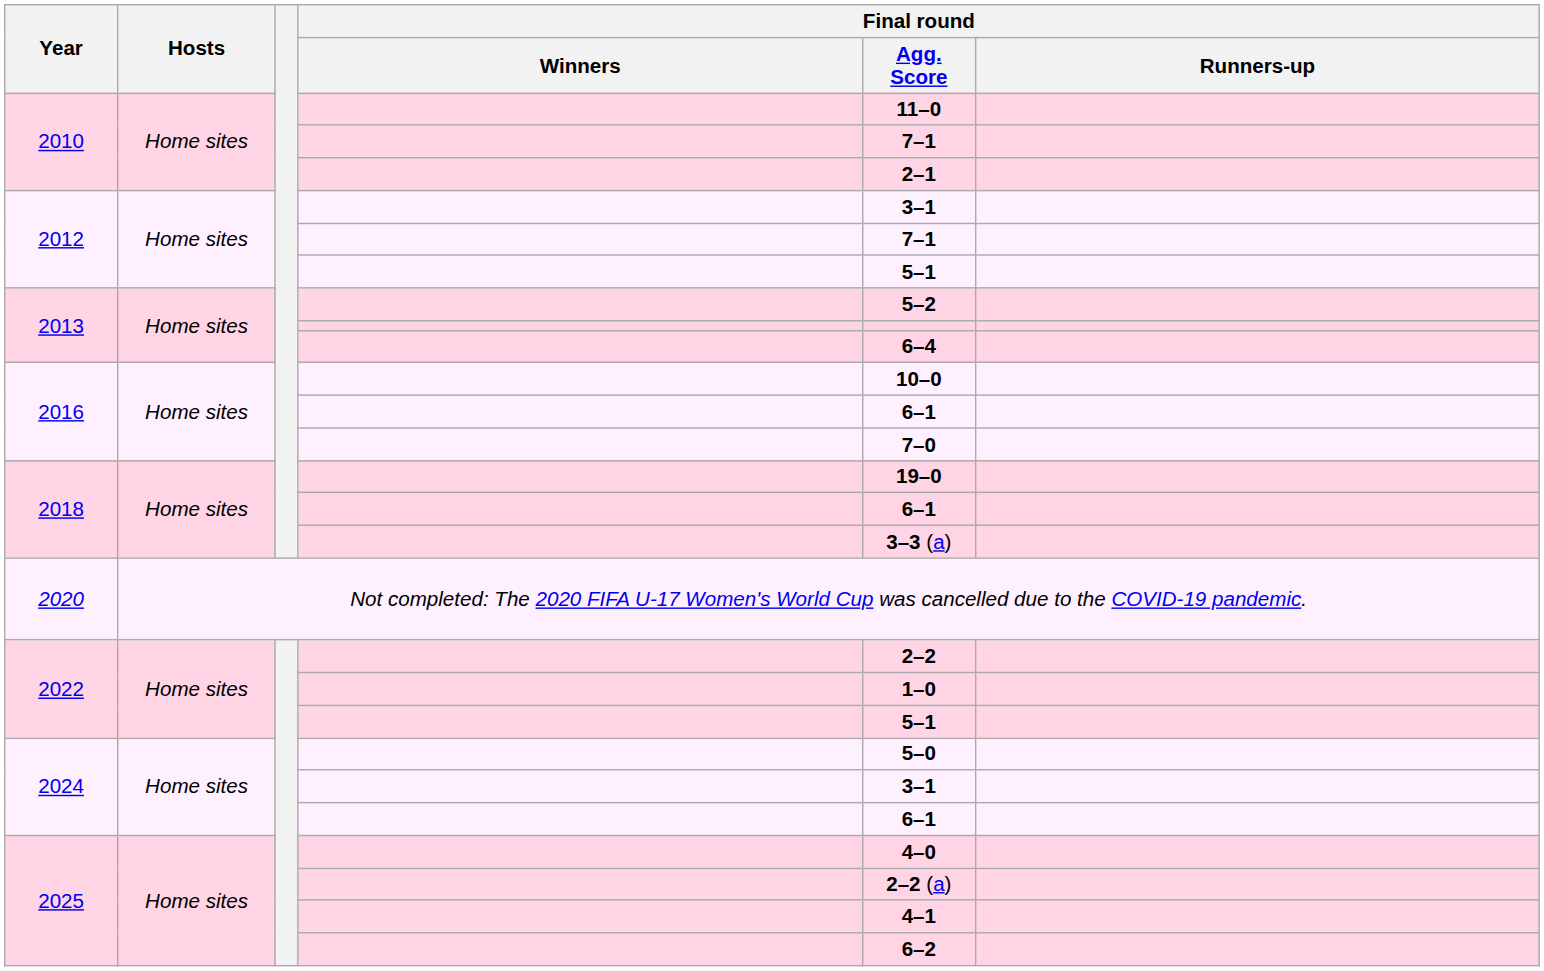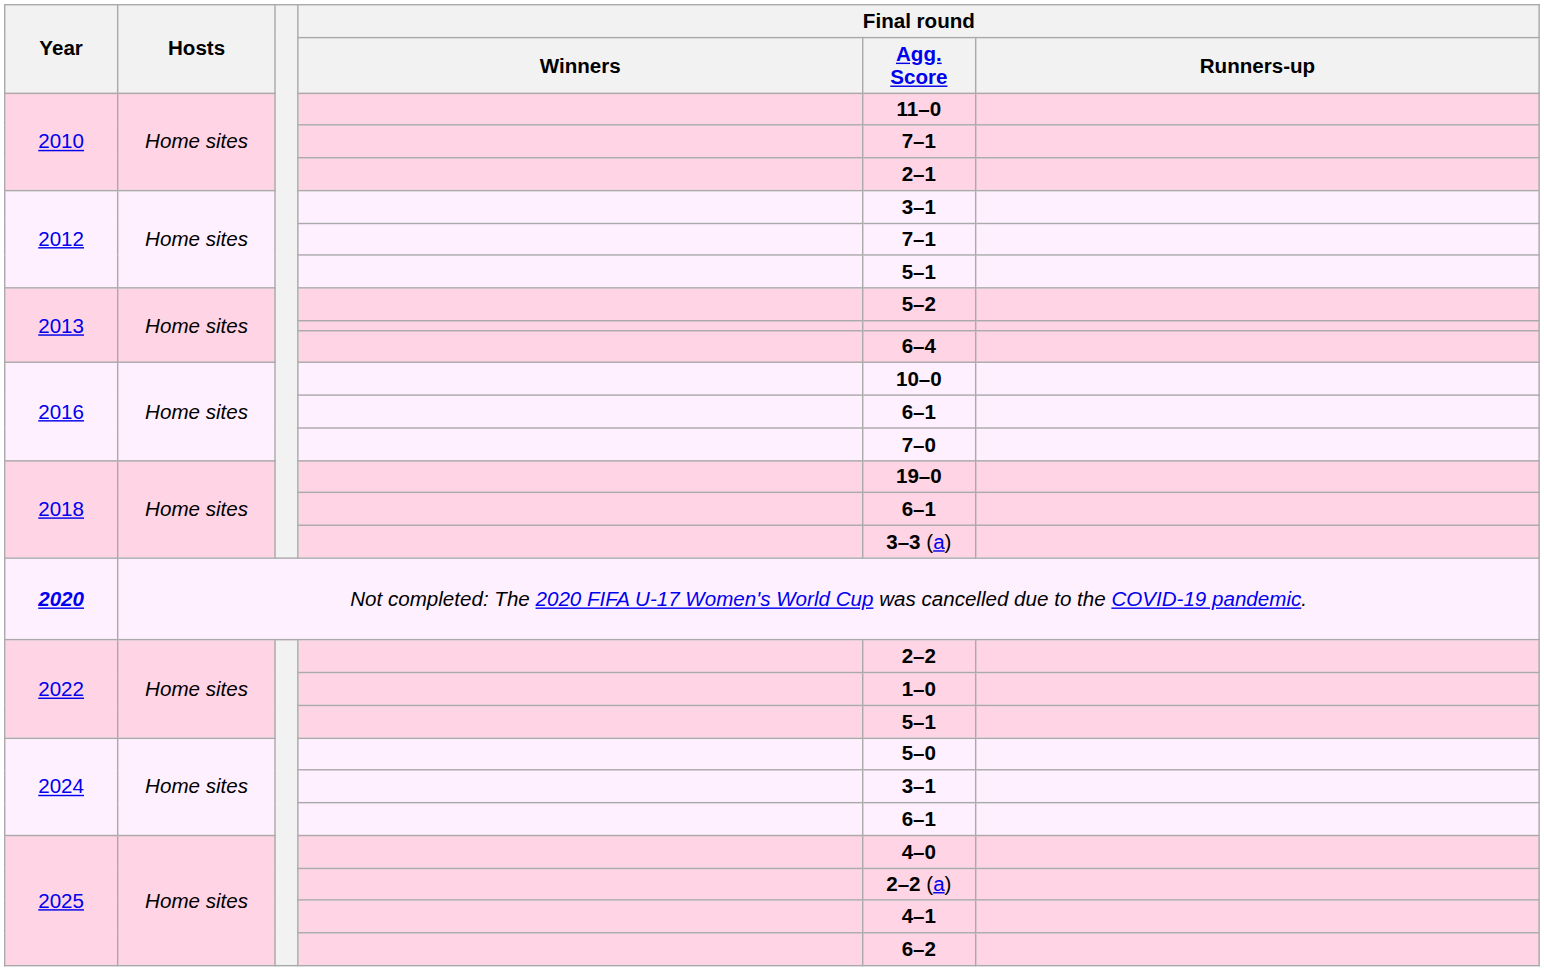(61, 599) normal -> (61, 599) bold
